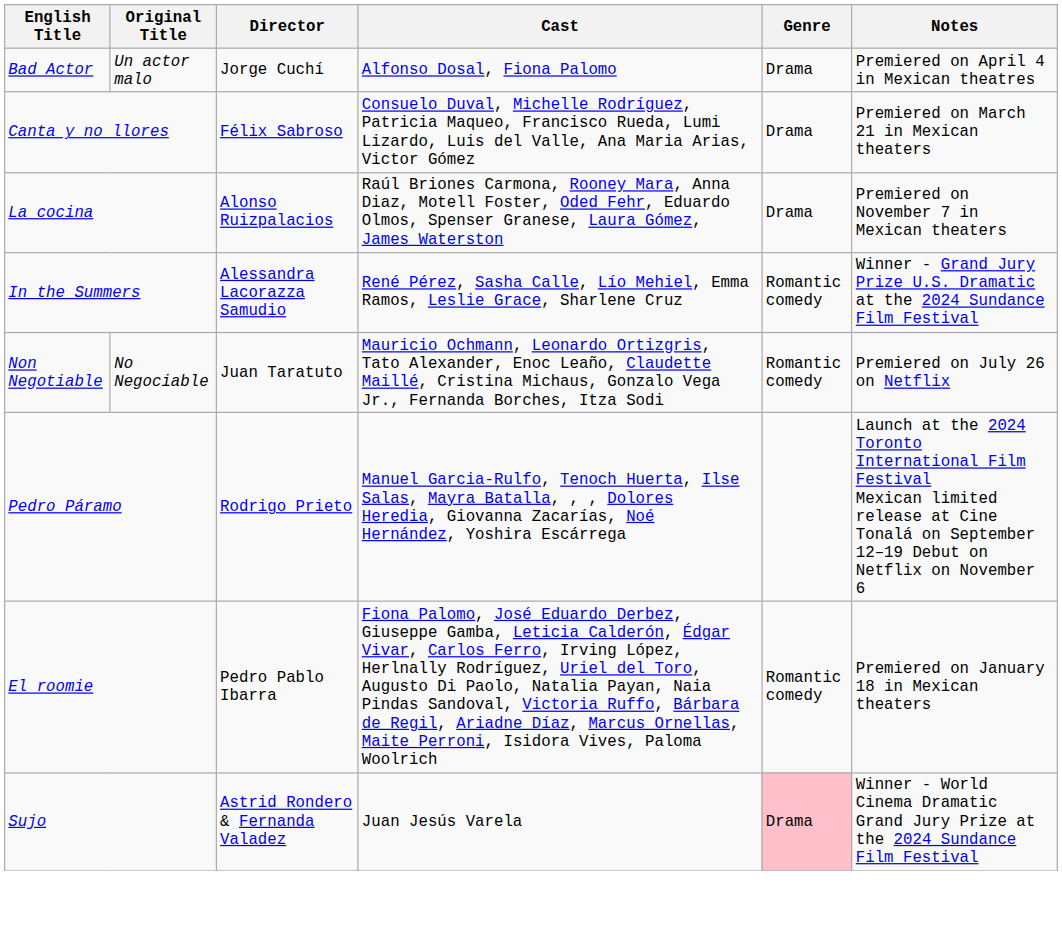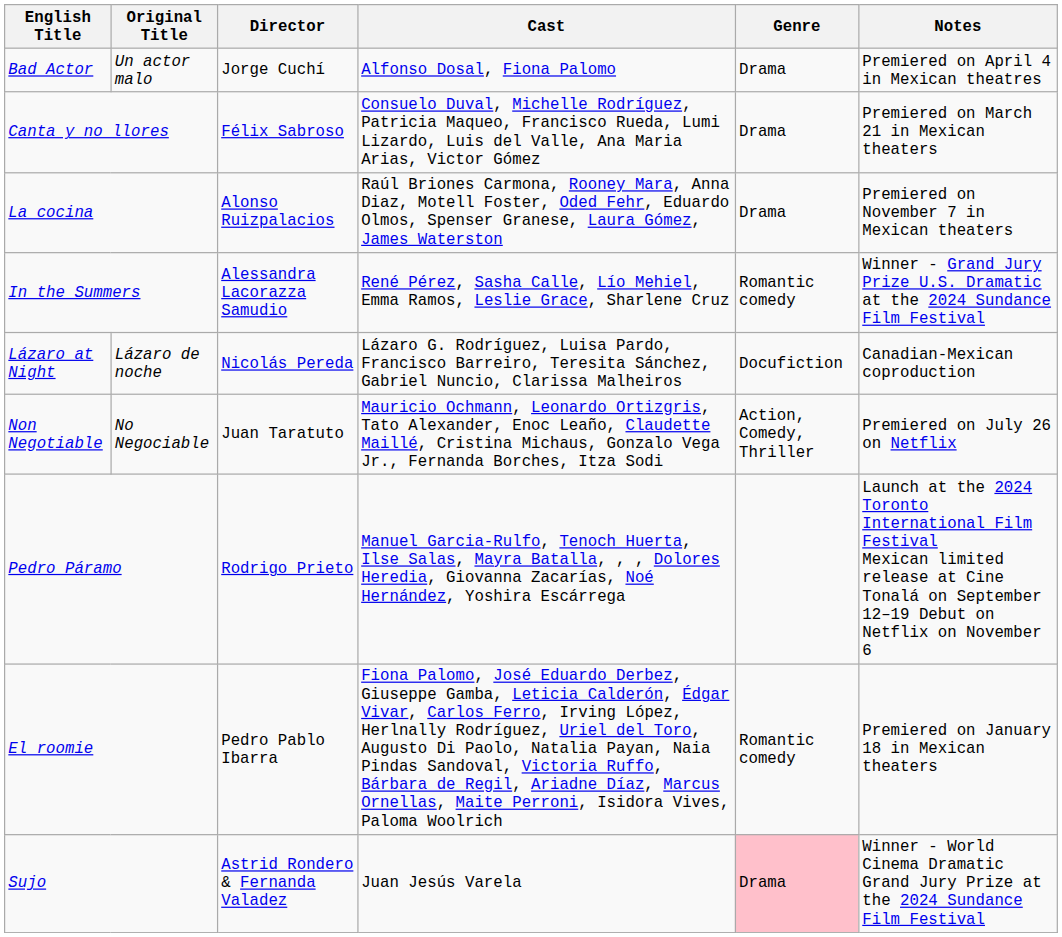+ row: (51, 363)
(804, 372) Romantic comedy -> (777, 434) Action, Comedy, Thriller
